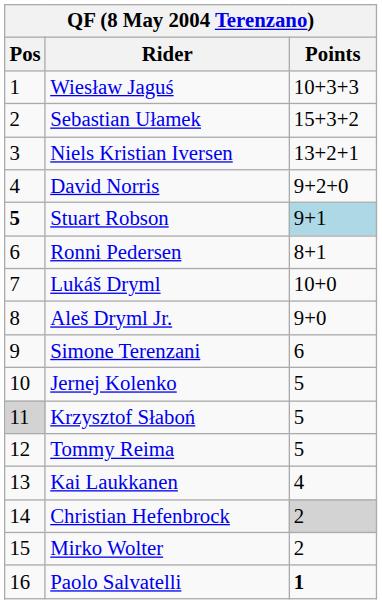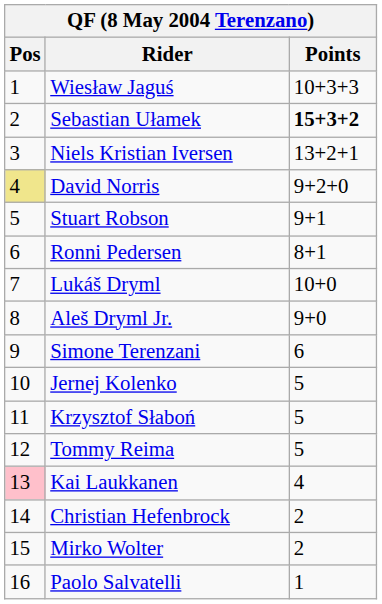(326, 119) normal -> (326, 119) bold
(15, 185) no background -> (15, 185) khaki background
(15, 218) bold -> (15, 218) normal
(310, 218) lightblue background -> (310, 218) no background
(19, 416) lightgrey background -> (19, 416) no background
(20, 482) no background -> (20, 482) pink background
(299, 515) lightgrey background -> (299, 515) no background
(299, 581) bold -> (299, 581) normal
